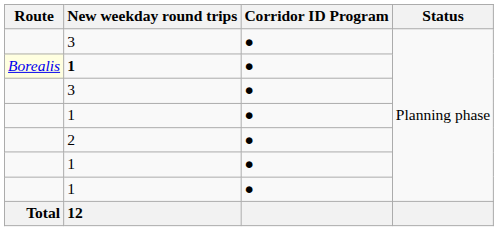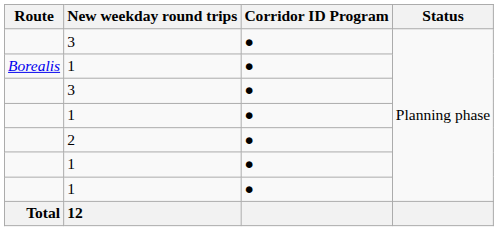(34, 66) lightyellow background -> (34, 66) no background
(71, 66) bold -> (71, 66) normal
